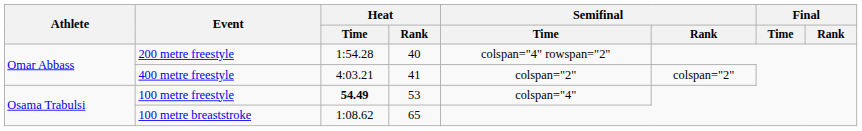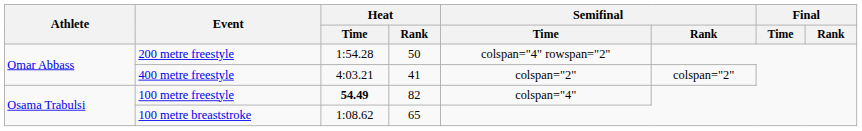(414, 54) 40 -> (414, 54) 50
(414, 95) 53 -> (414, 95) 82
